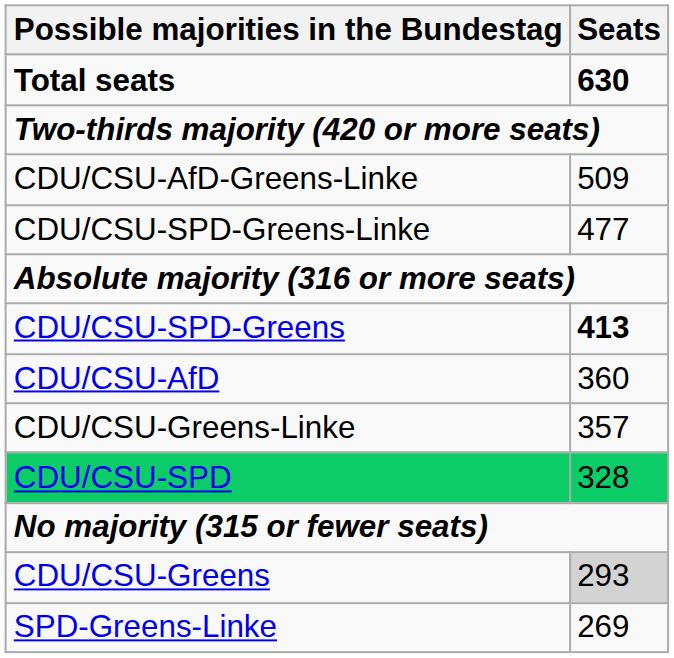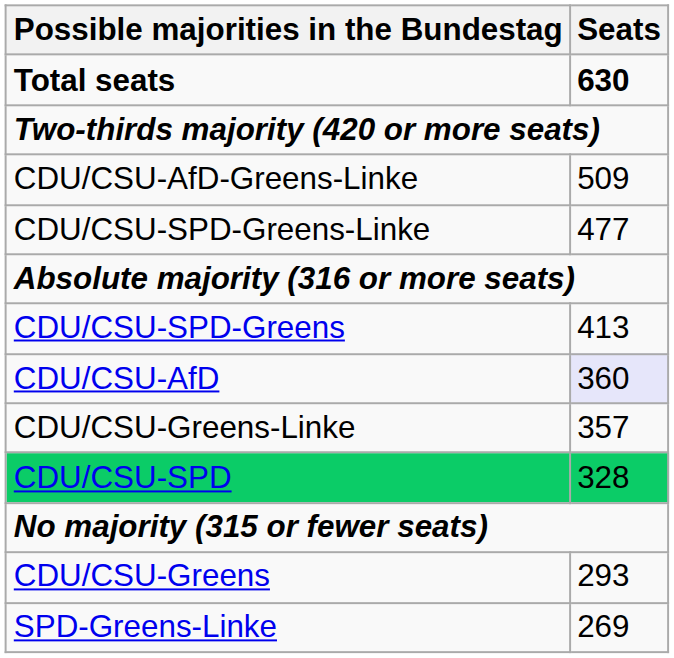(603, 328) bold -> (603, 328) normal
(603, 377) no background -> (603, 377) lavender background
(603, 576) lightgrey background -> (603, 576) no background
